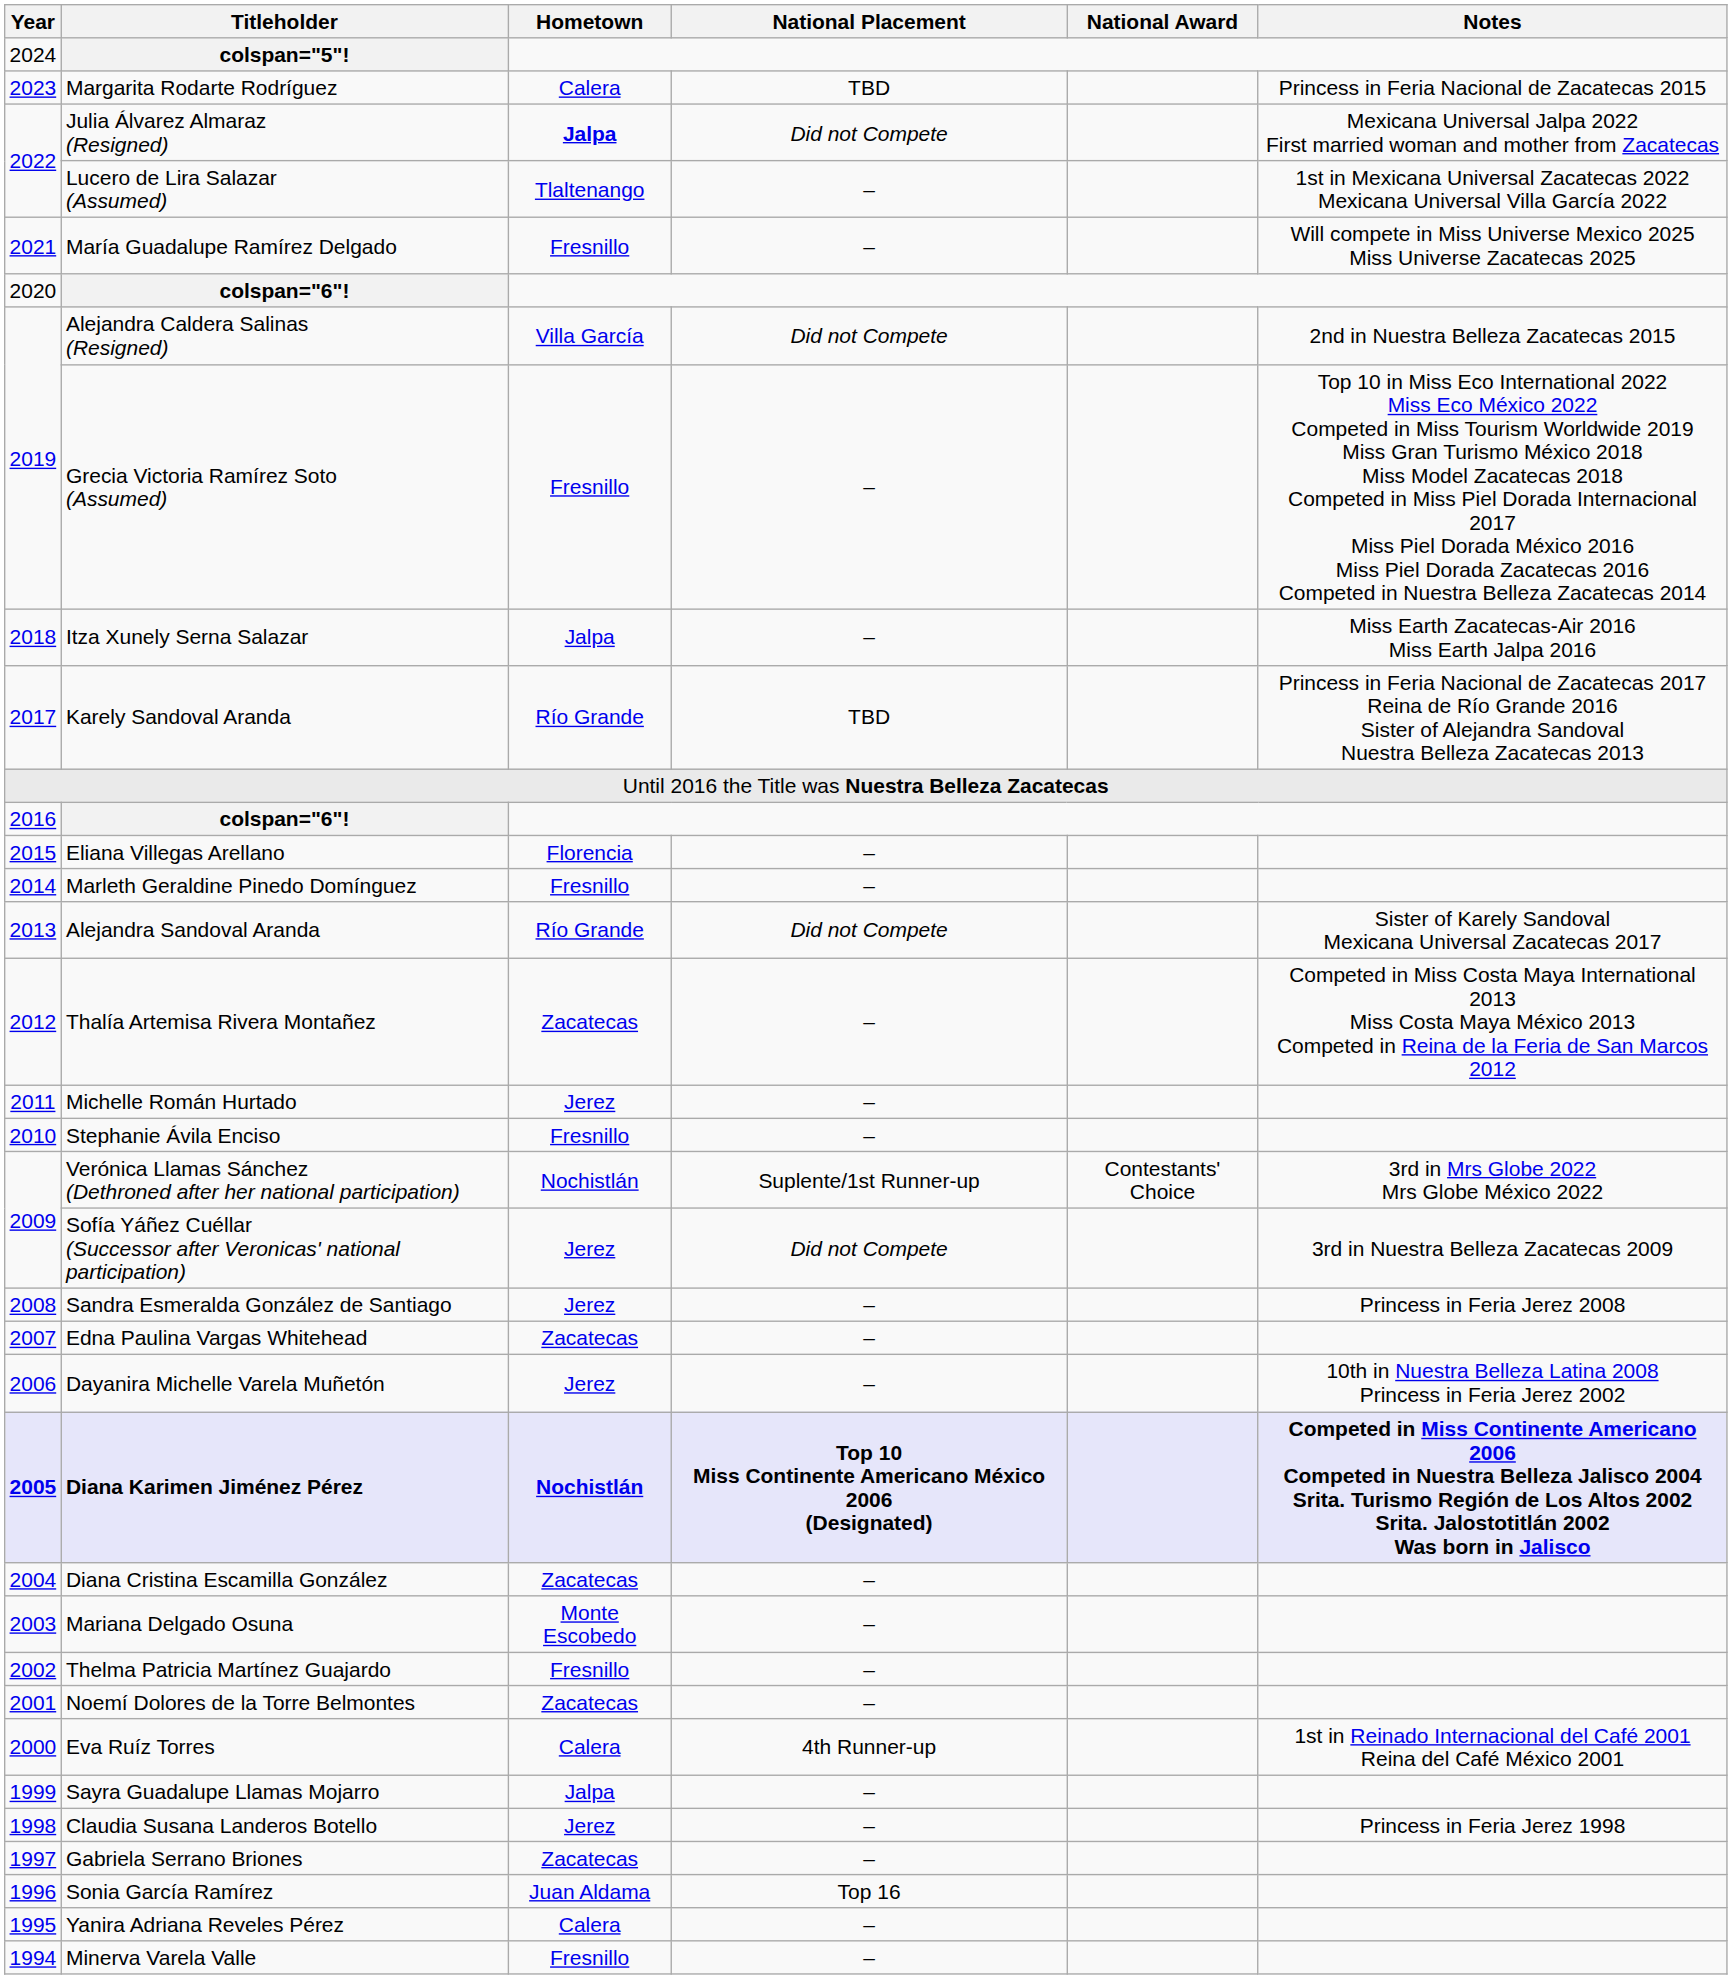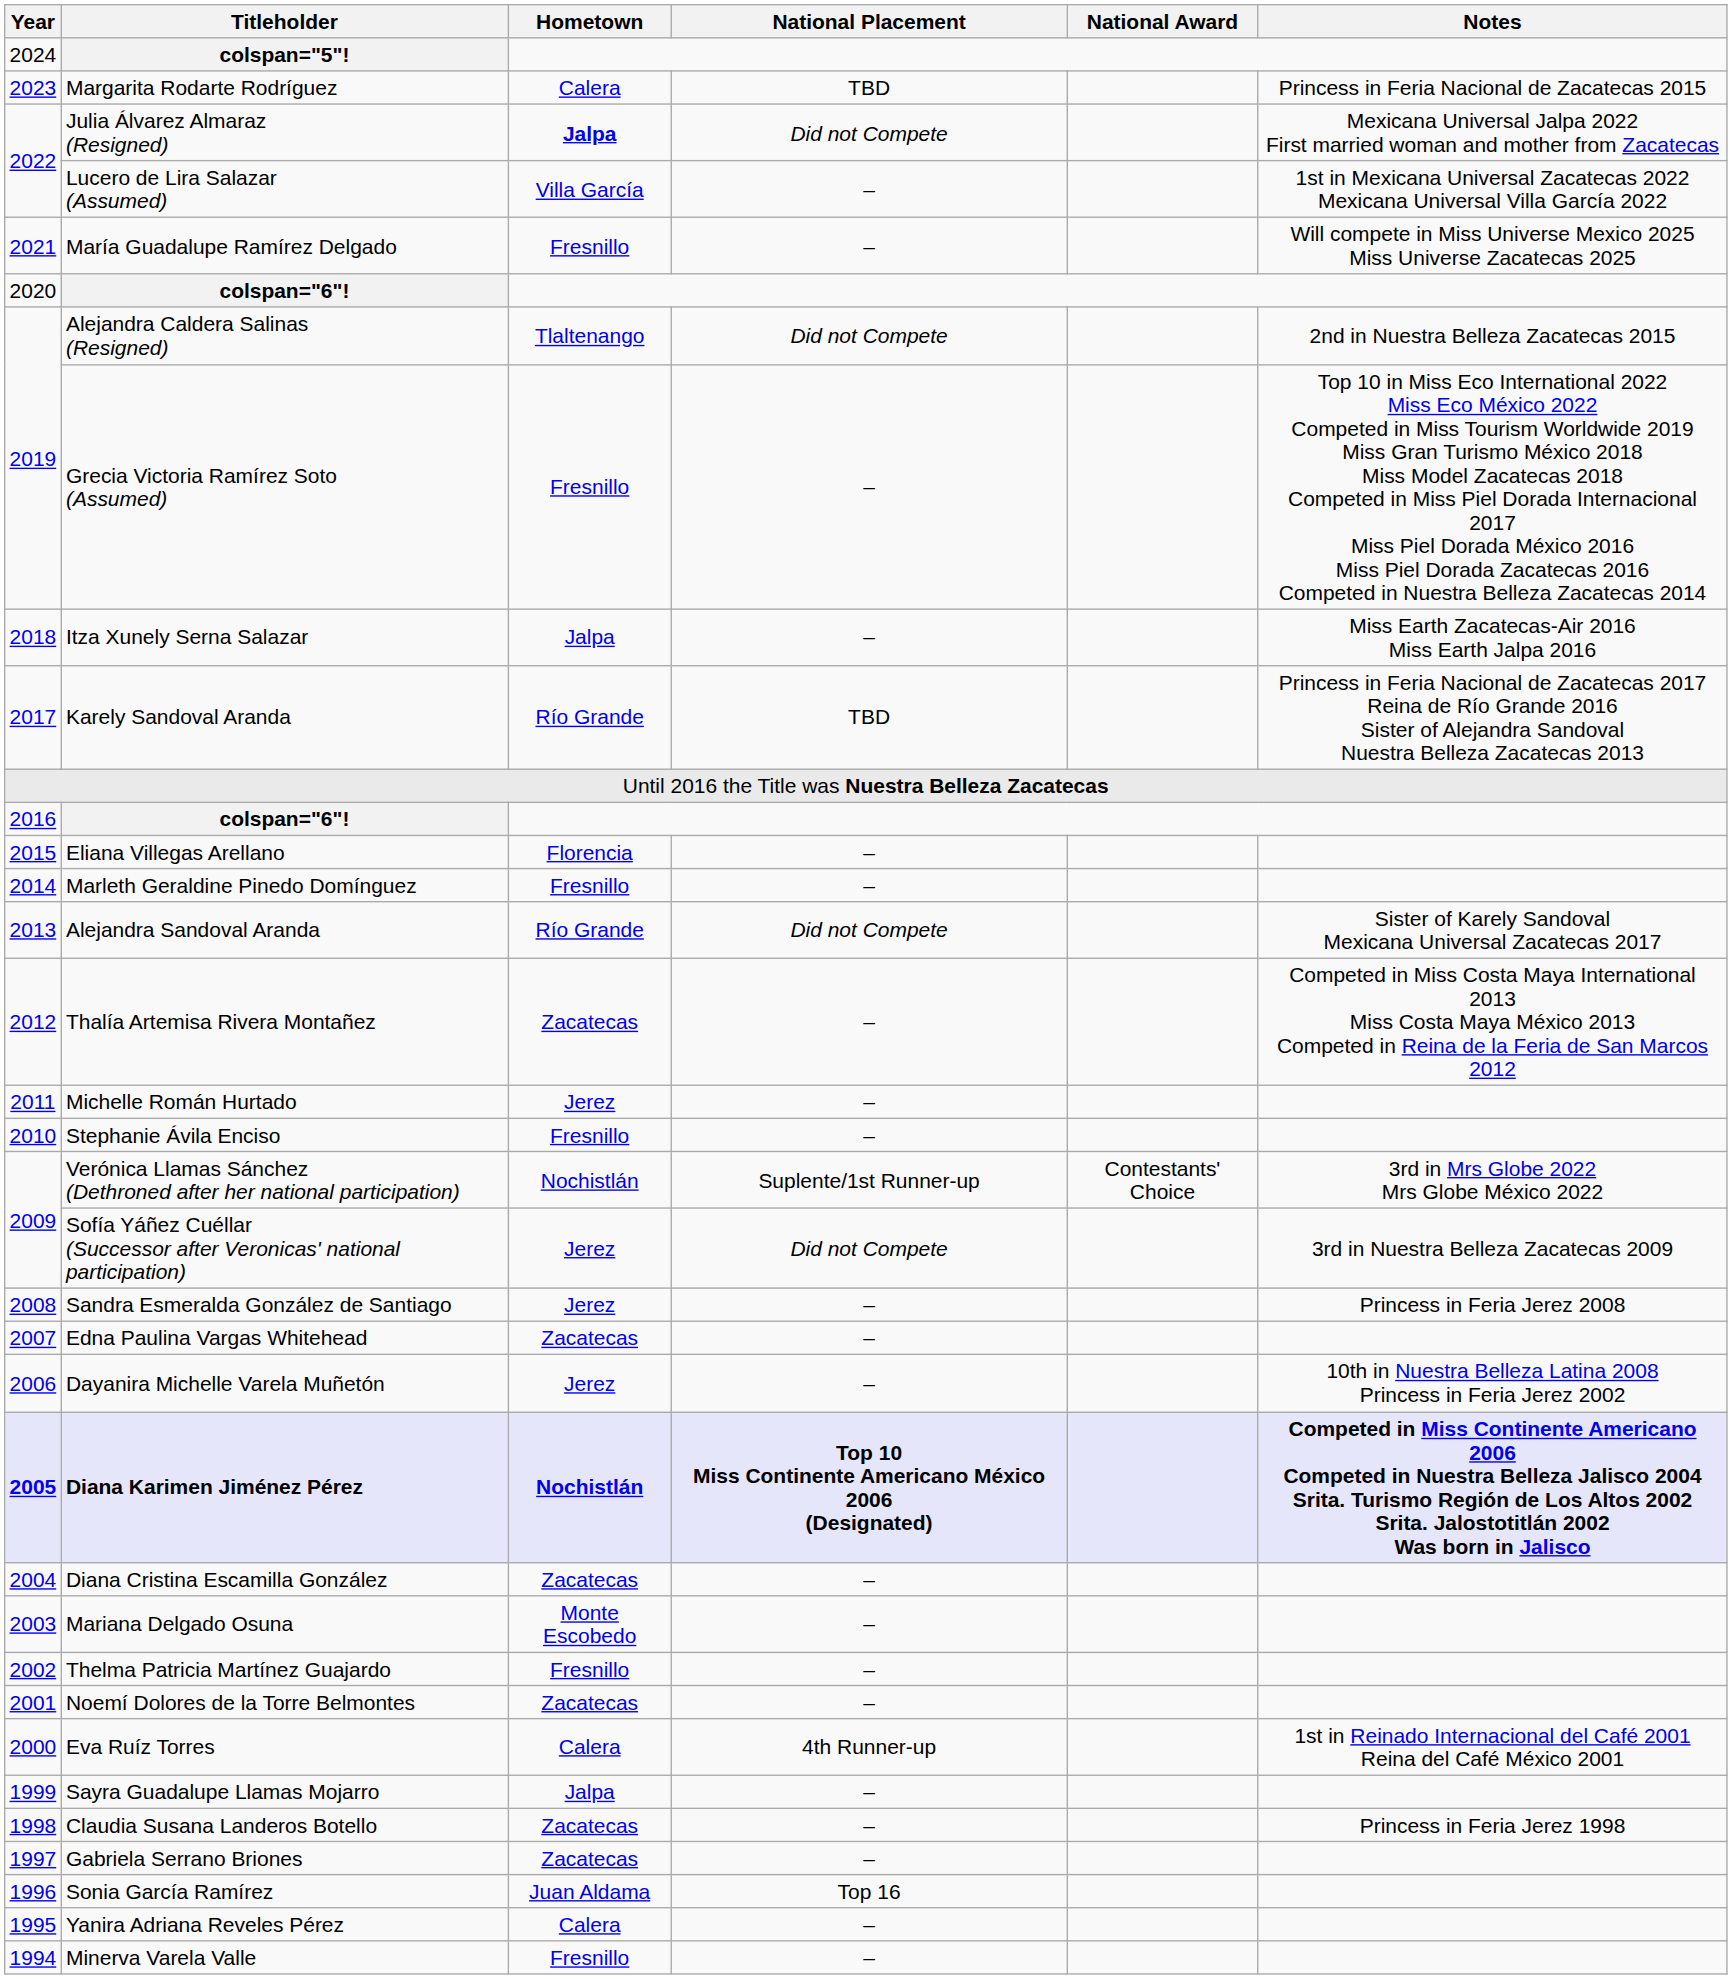(590, 189) Tlaltenango -> (590, 189) Villa García
(590, 336) Villa García -> (590, 336) Tlaltenango
(590, 1825) Jerez -> (590, 1825) Zacatecas
